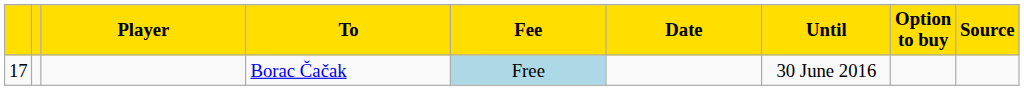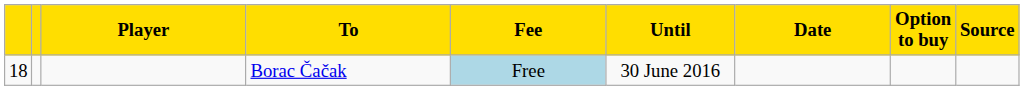columns swapped: (684, 29) <-> (826, 29)
(18, 70) 17 -> (18, 70) 18
